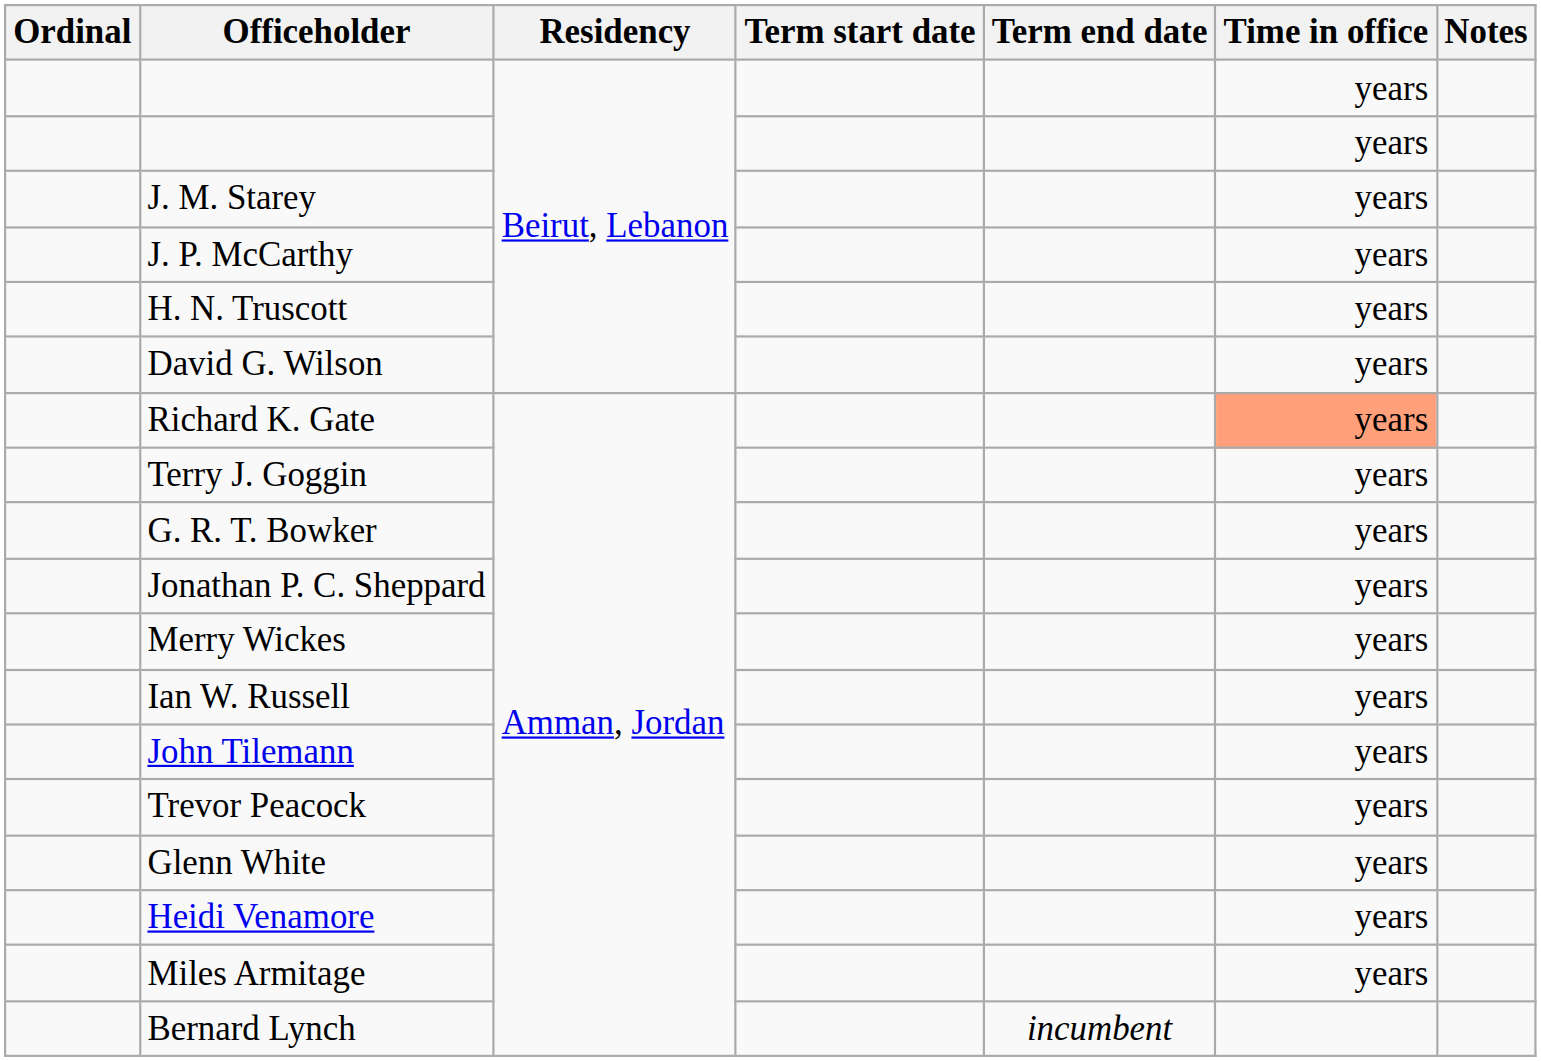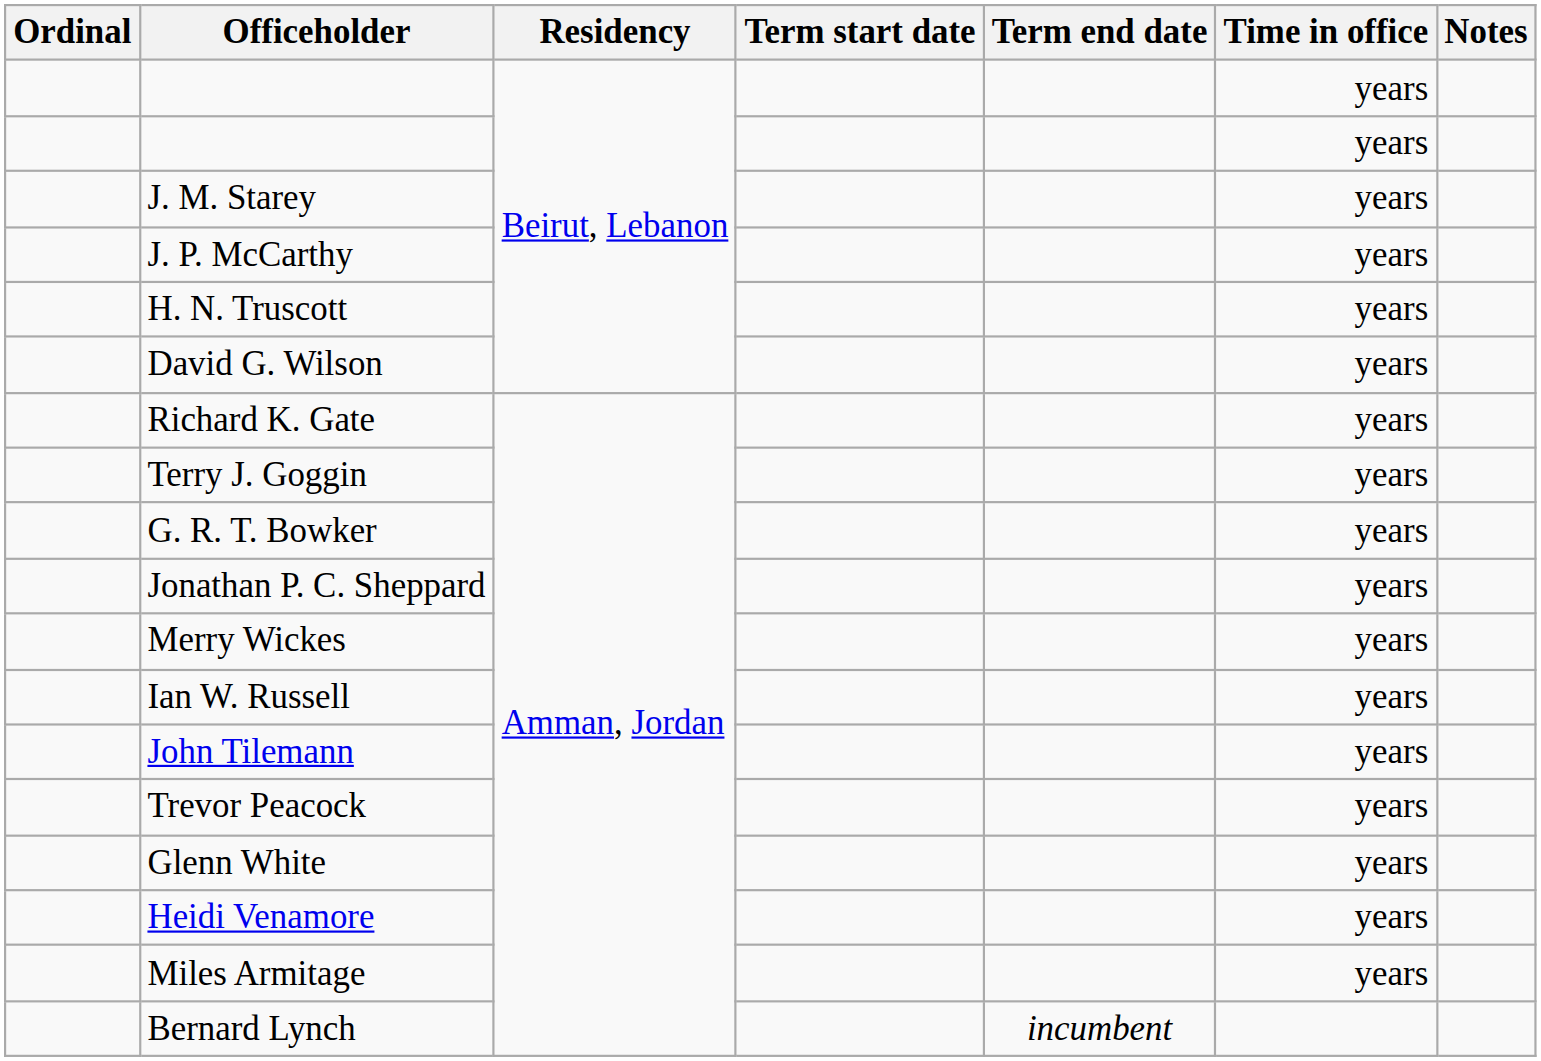(1391, 419) lightsalmon background -> (1391, 419) no background
